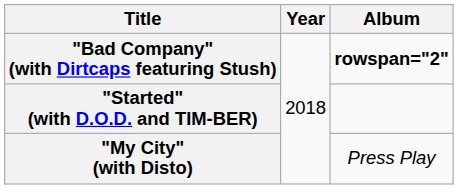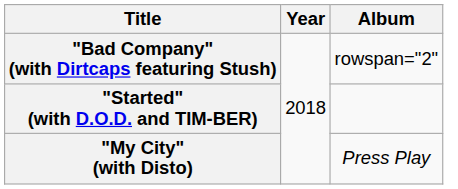(392, 58) bold -> (386, 58) normal
